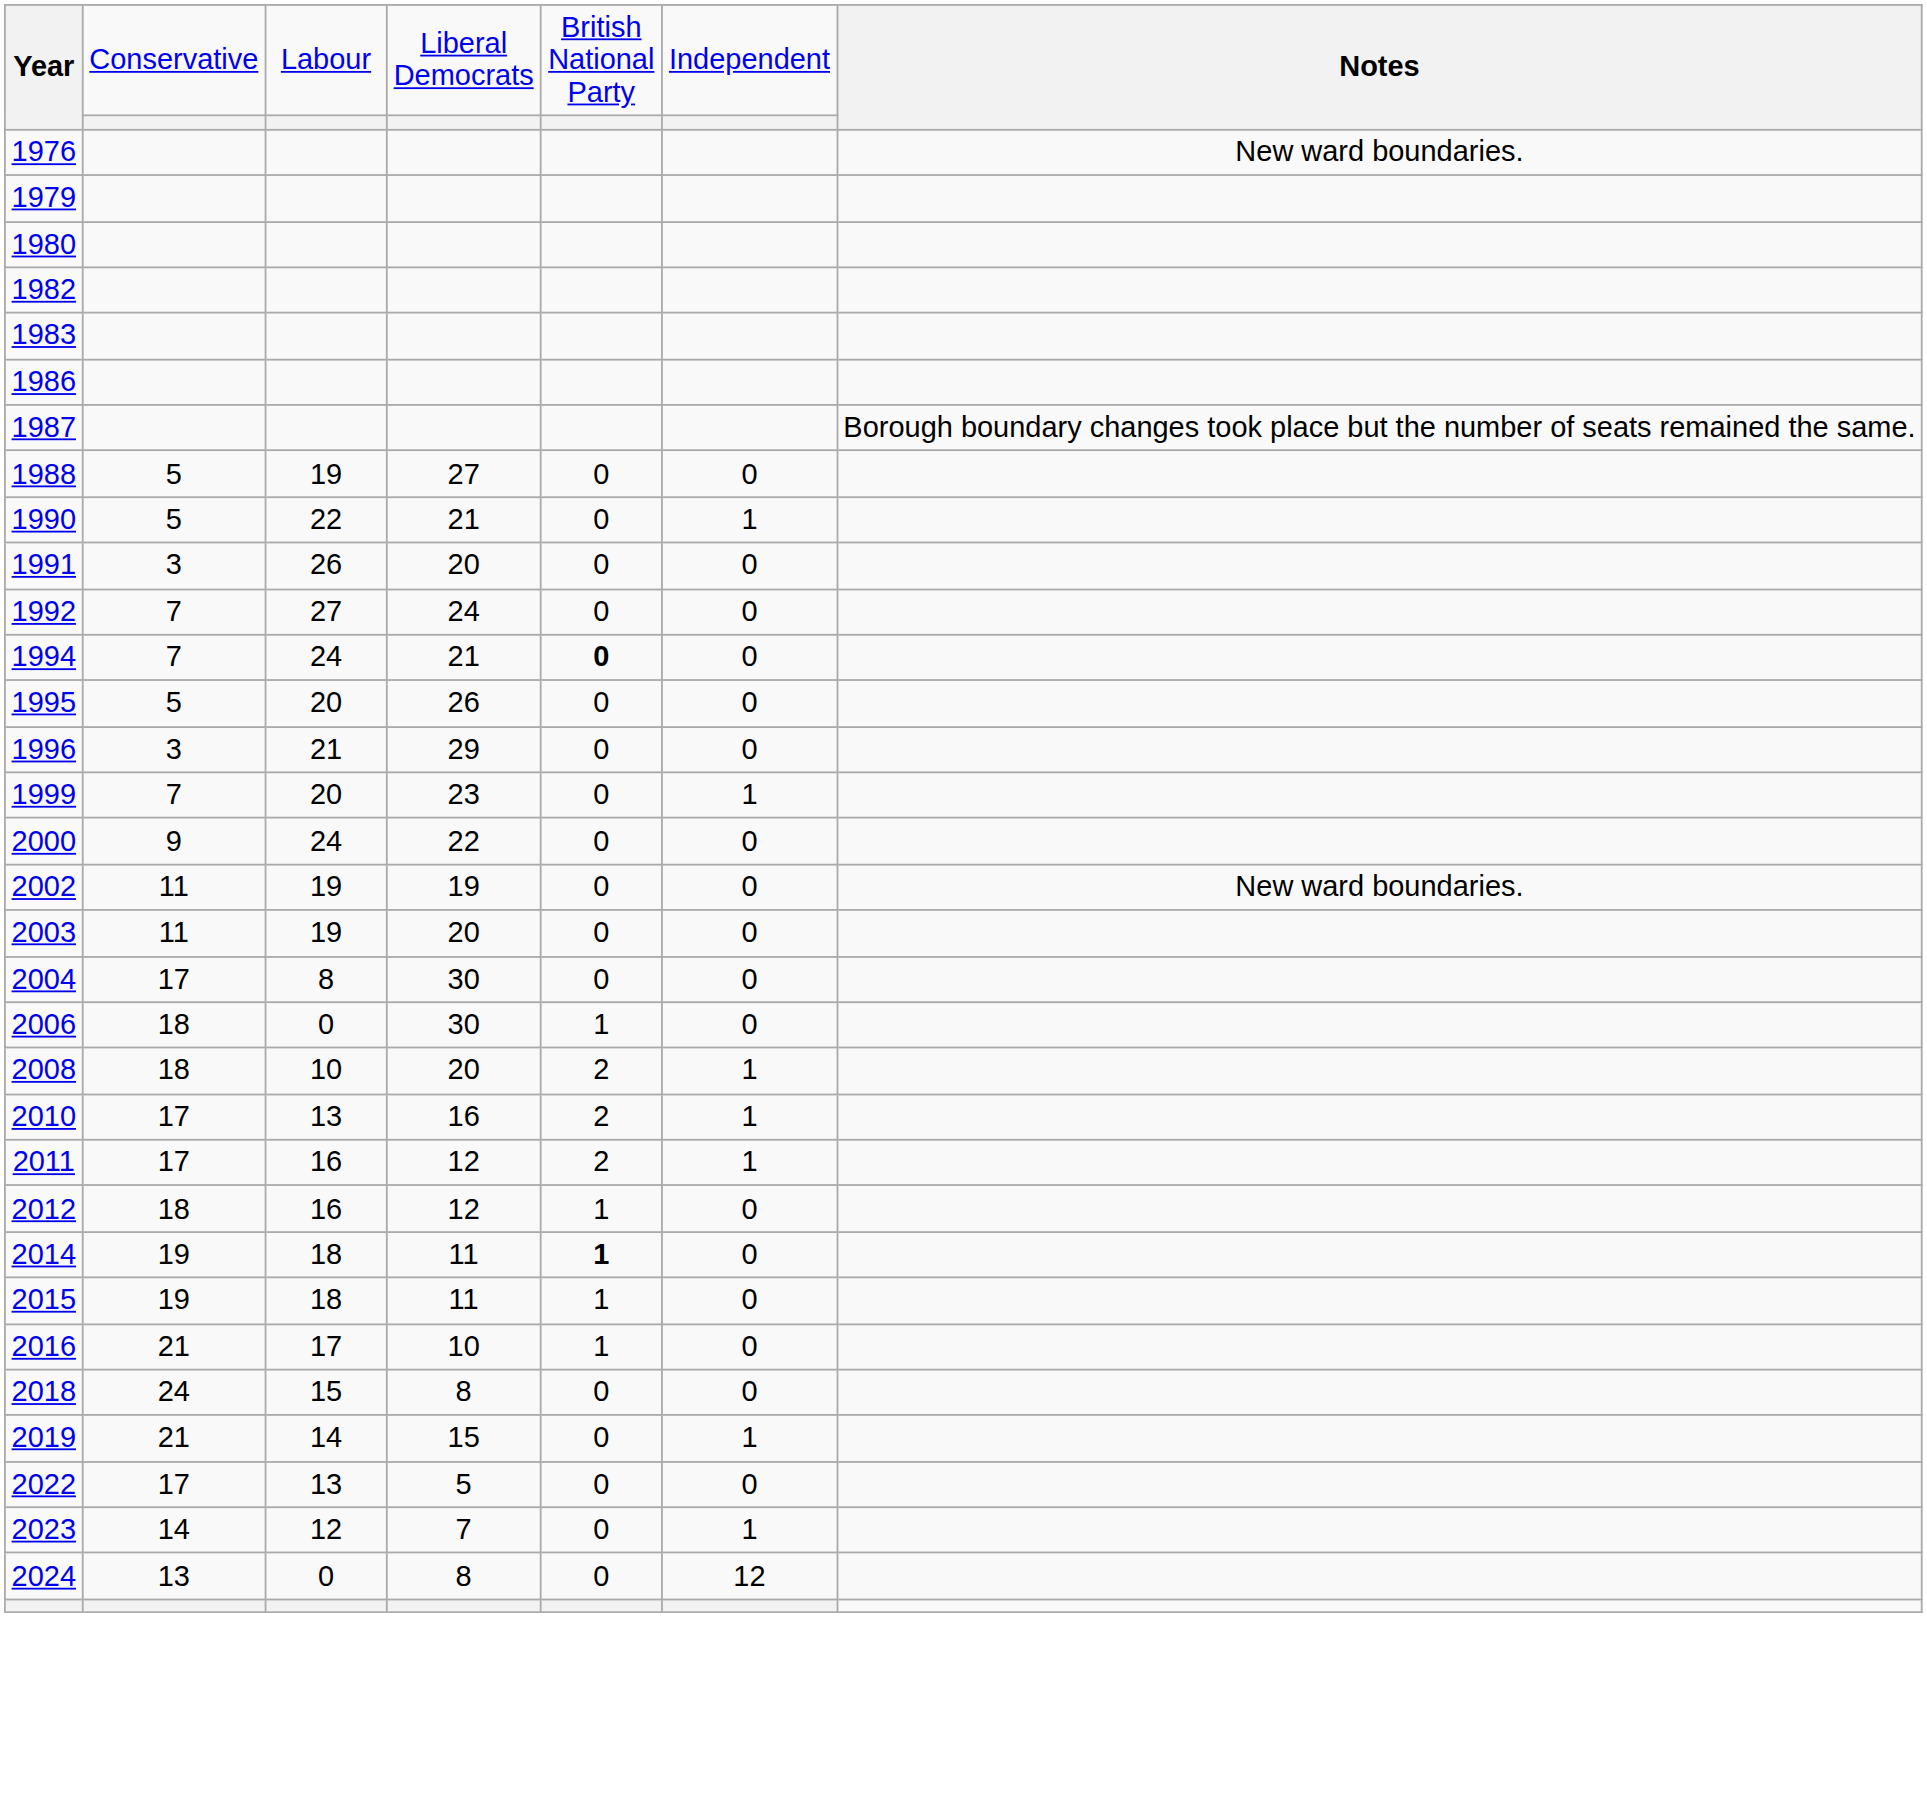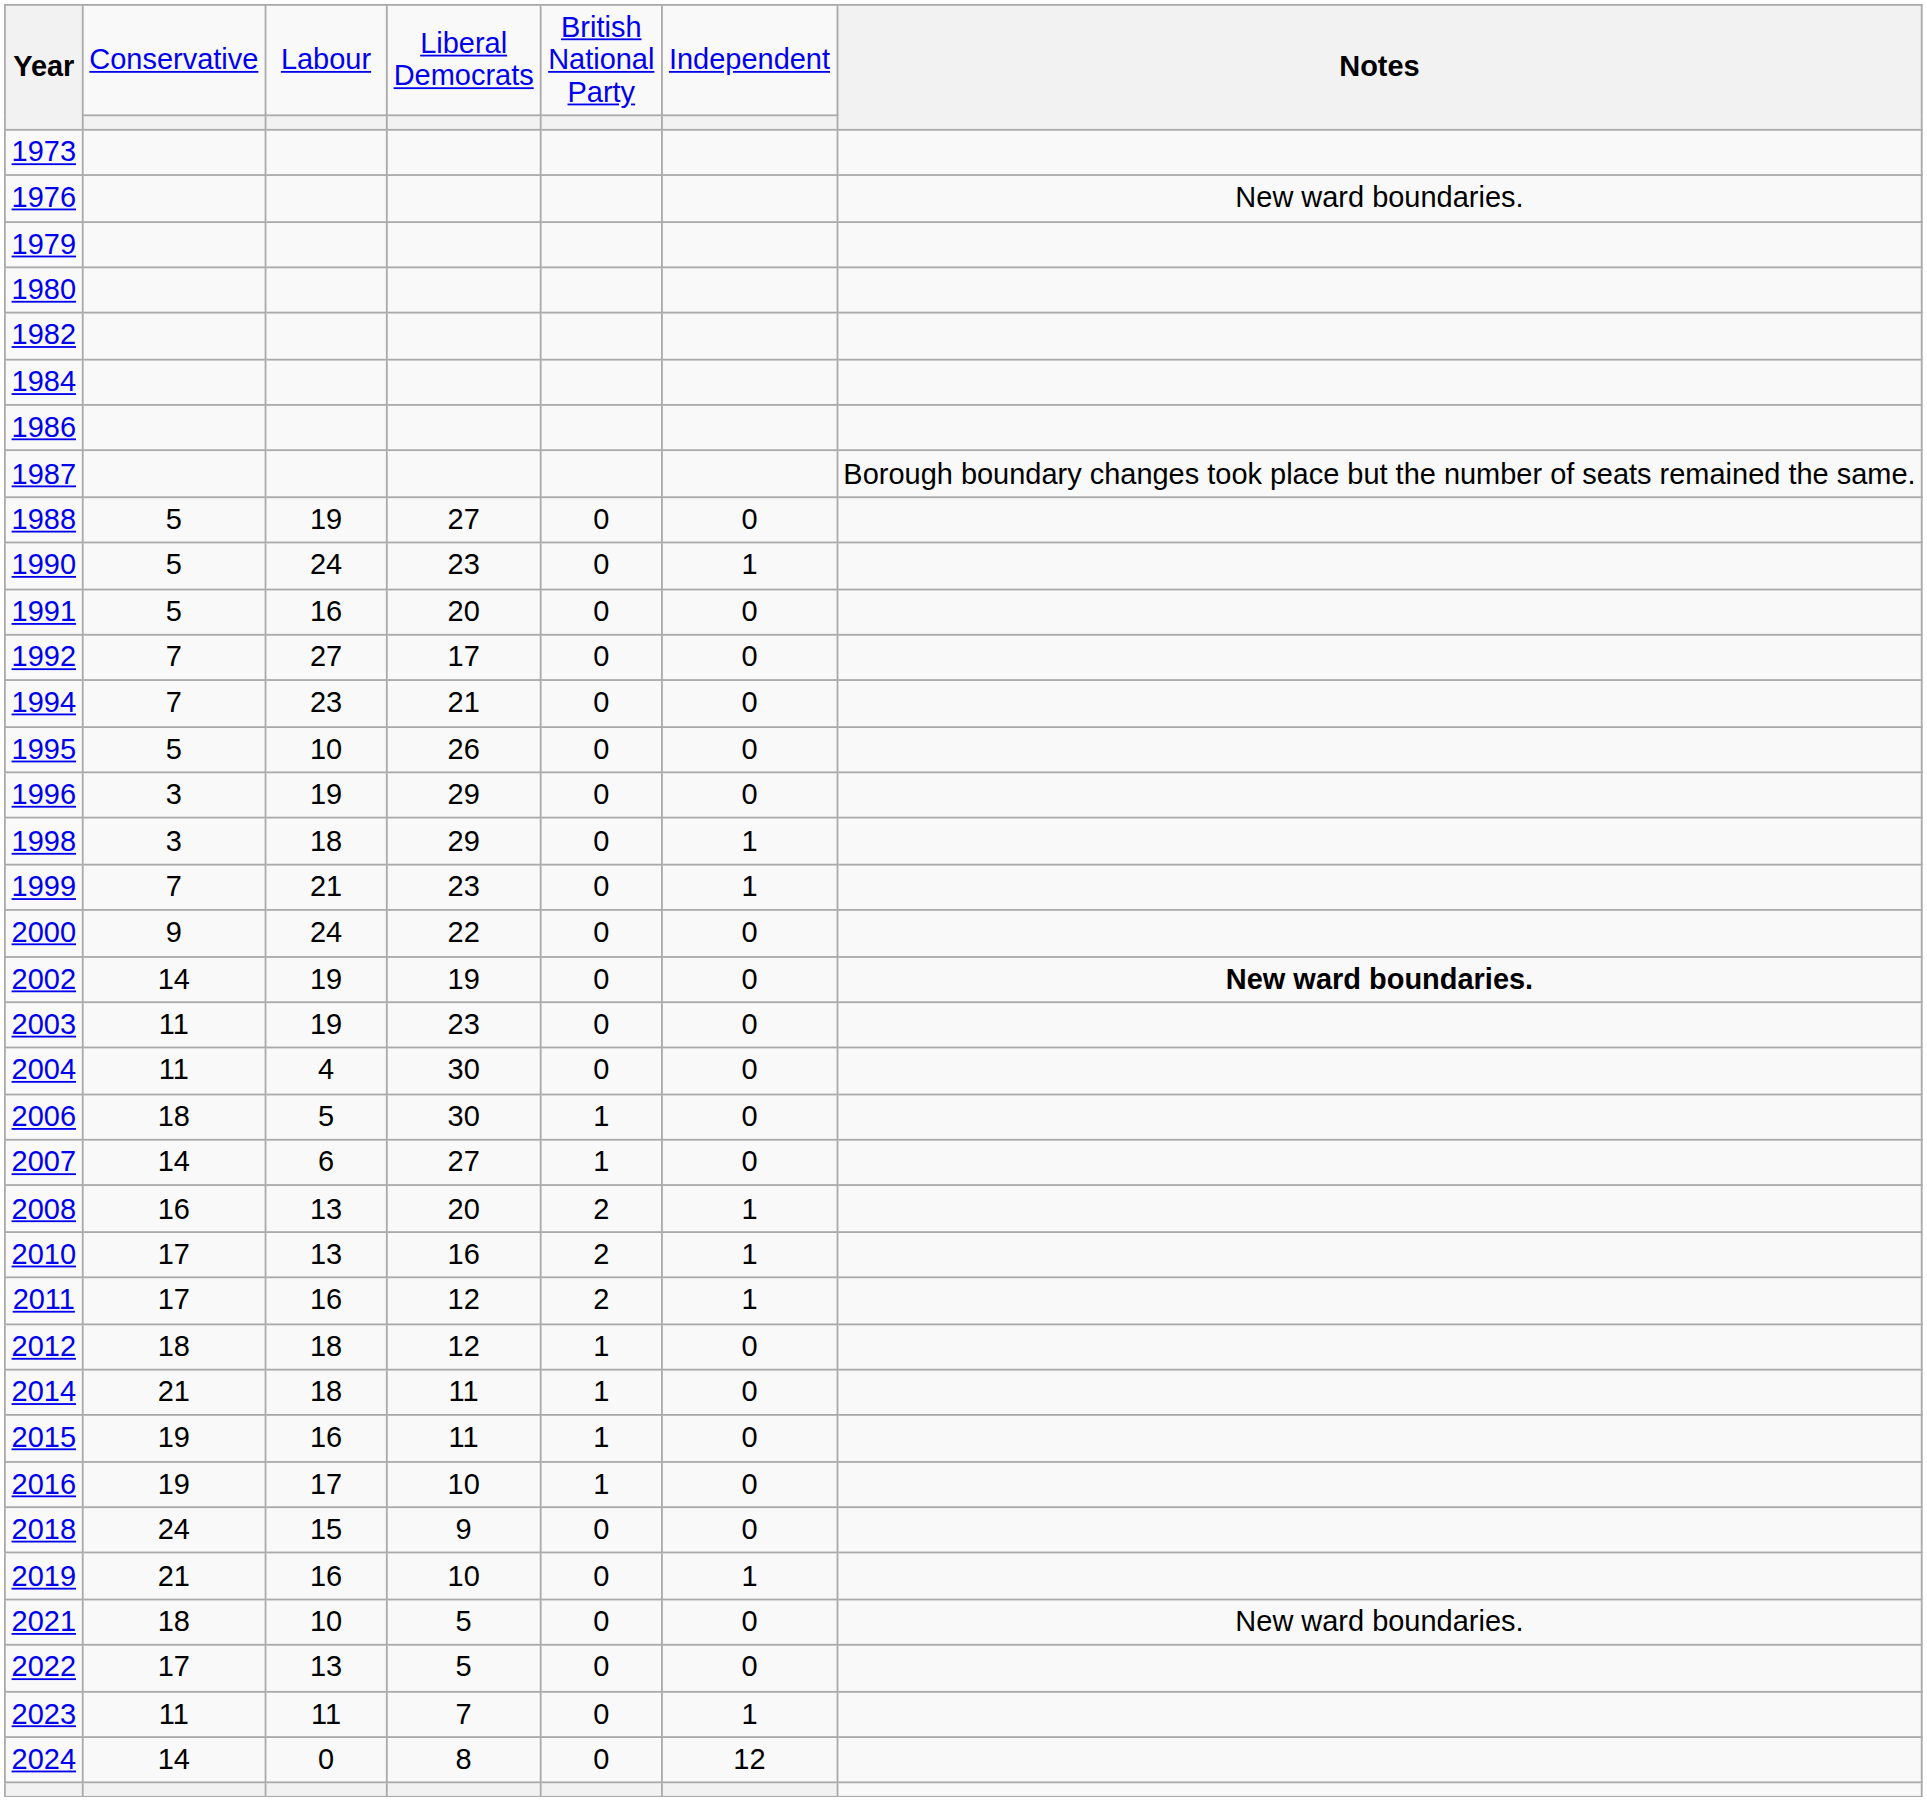+ row: (44, 151)
- row: (44, 335)
+ row: (44, 381)
(326, 519) 22 -> (326, 565) 24
(464, 519) 21 -> (464, 565) 23
(174, 565) 3 -> (174, 611) 5
(326, 565) 26 -> (326, 611) 16
(464, 611) 24 -> (464, 657) 17
(326, 657) 24 -> (326, 703) 23
(601, 657) bold -> (601, 703) normal
(326, 703) 20 -> (326, 748) 10
(326, 748) 21 -> (326, 794) 19
+ row: (44, 840)
(326, 794) 20 -> (326, 886) 21
(174, 886) 11 -> (174, 978) 14
(1379, 886) normal -> (1379, 978) bold
(464, 932) 20 -> (464, 1024) 23
(174, 978) 17 -> (174, 1070) 11
(326, 978) 8 -> (326, 1070) 4
(326, 1024) 0 -> (326, 1116) 5
+ row: (44, 1162)
(174, 1070) 18 -> (174, 1208) 16
(326, 1070) 10 -> (326, 1208) 13
(326, 1208) 16 -> (326, 1346) 18
(174, 1254) 19 -> (174, 1391) 21
(601, 1254) bold -> (601, 1391) normal
(326, 1300) 18 -> (326, 1437) 16
(174, 1346) 21 -> (174, 1483) 19
(464, 1391) 8 -> (464, 1529) 9
(326, 1437) 14 -> (326, 1575) 16
(464, 1437) 15 -> (464, 1575) 10
+ row: (44, 1621)
(174, 1529) 14 -> (174, 1713) 11
(326, 1529) 12 -> (326, 1713) 11
(174, 1575) 13 -> (174, 1759) 14
